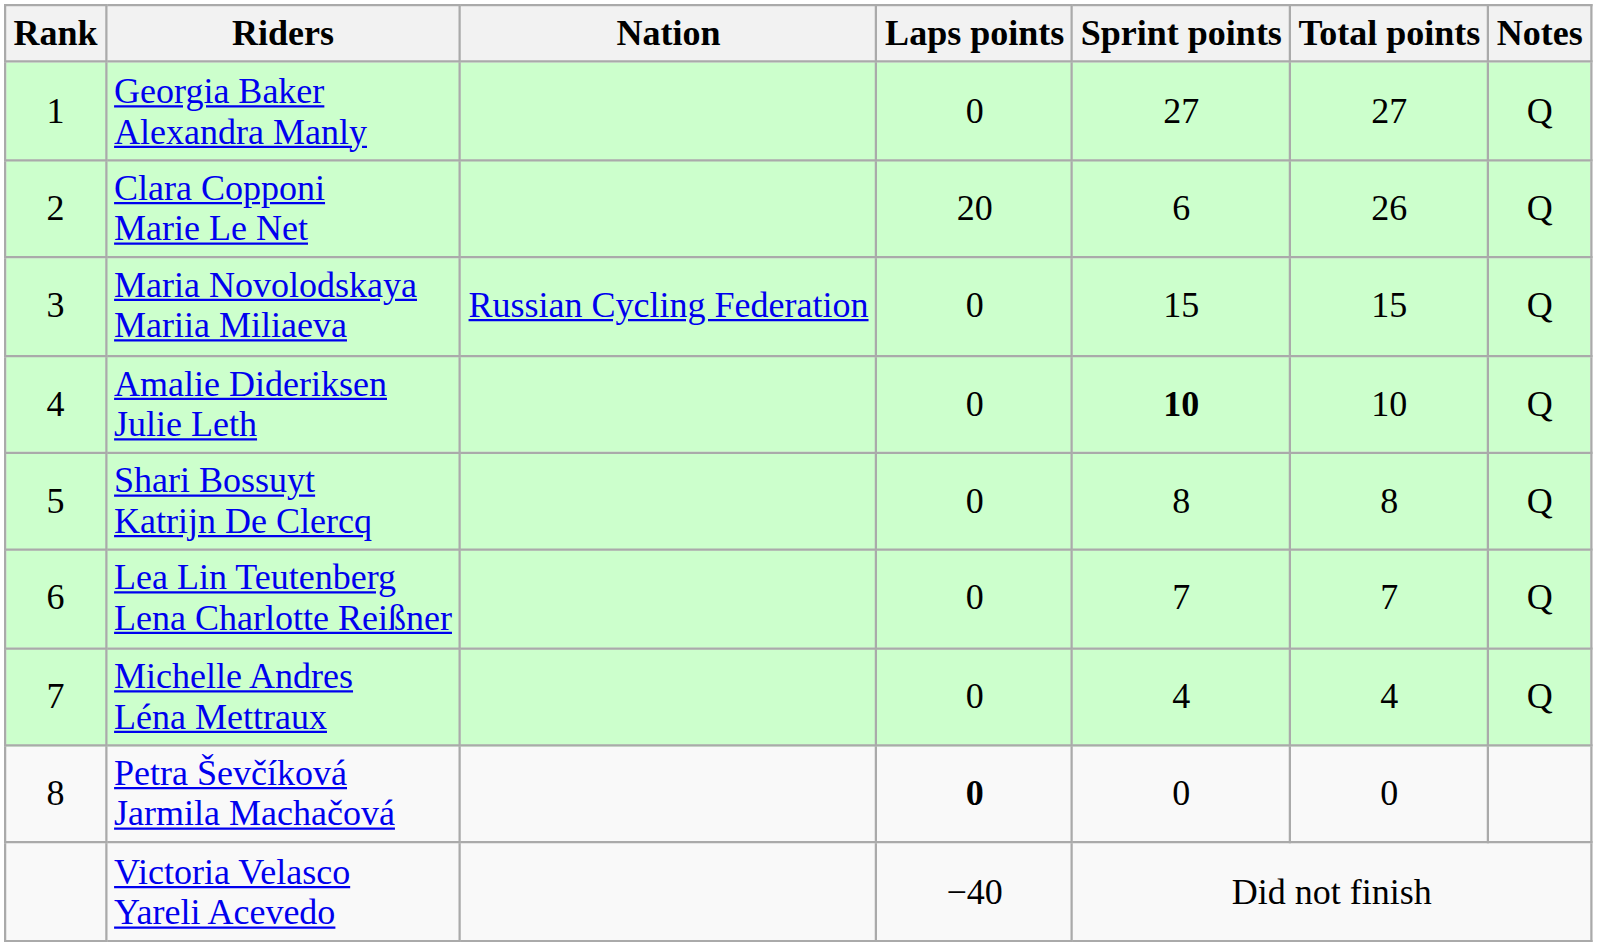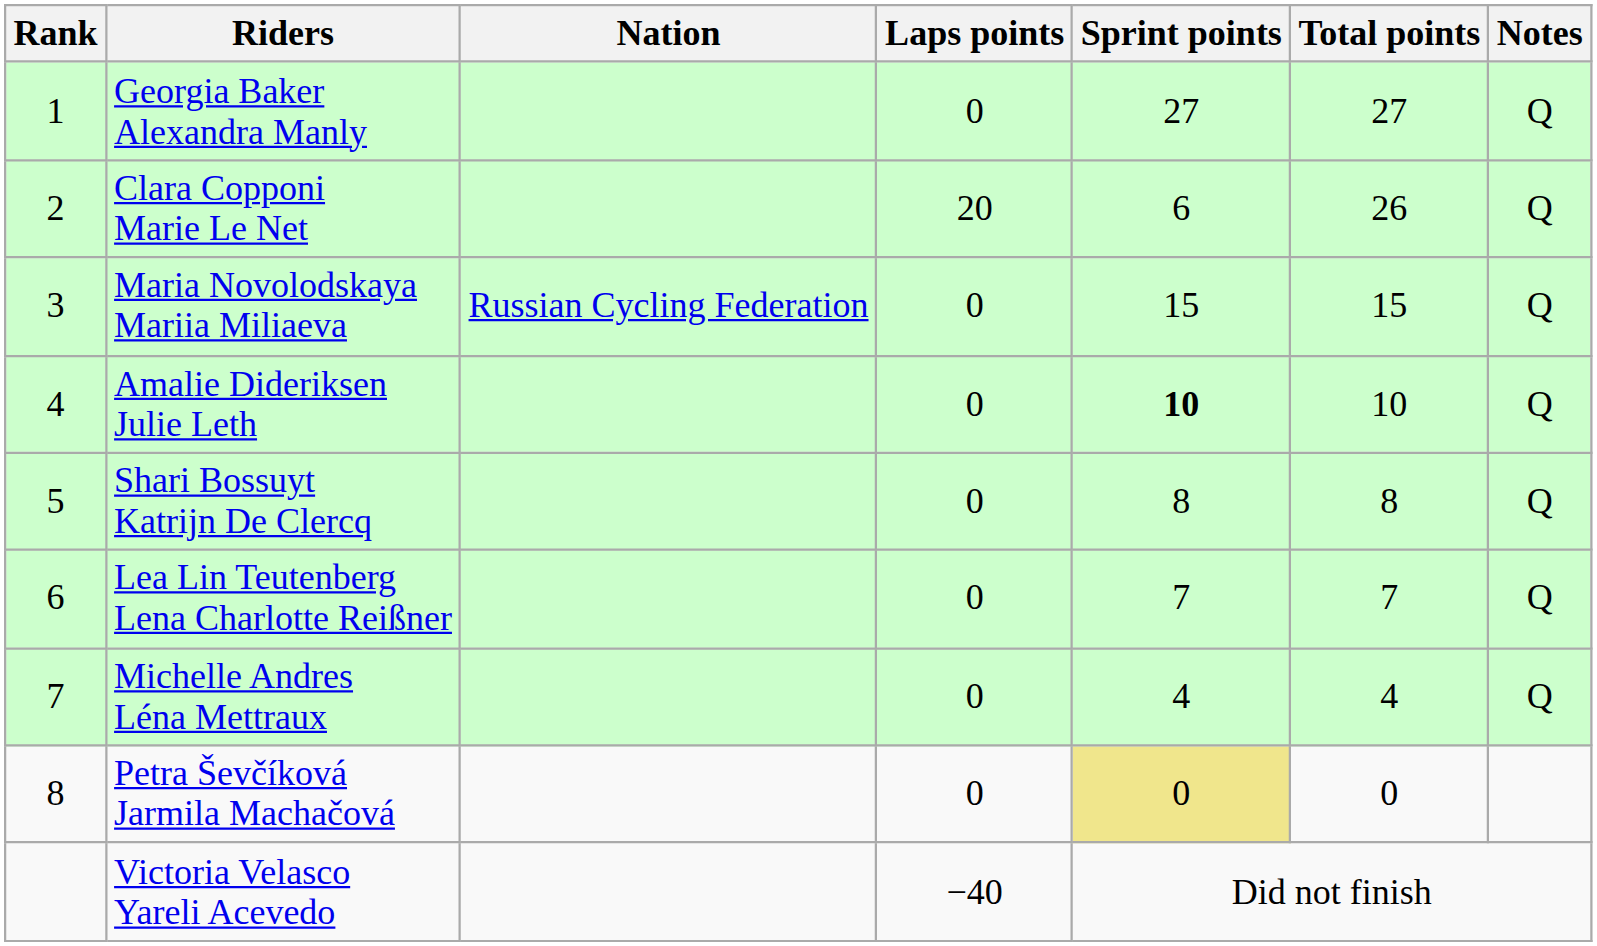(975, 793) bold -> (975, 793) normal
(1181, 793) no background -> (1181, 793) khaki background
